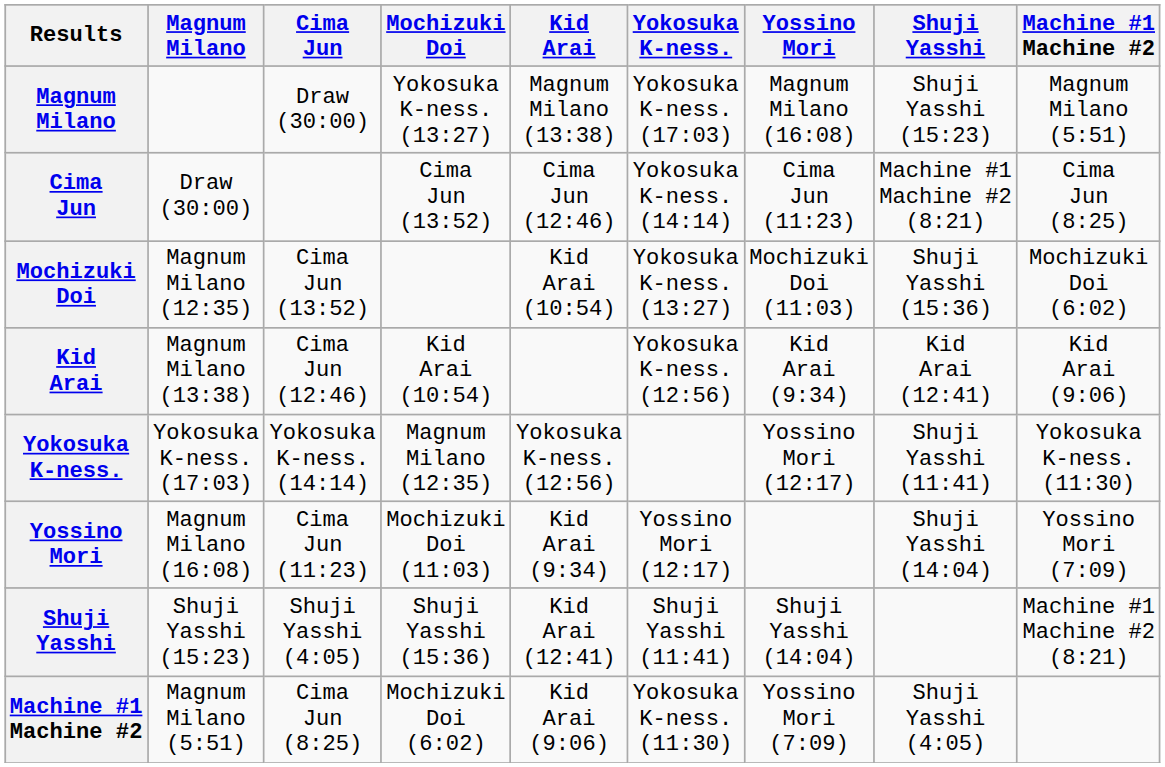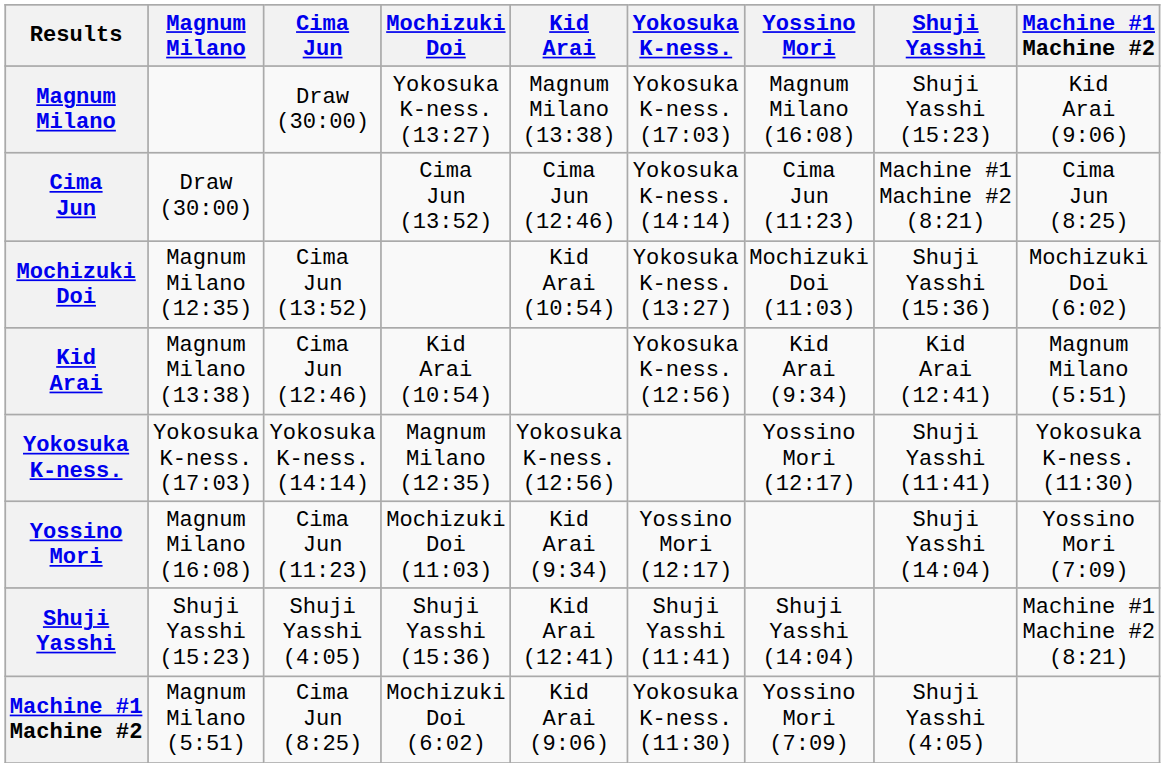(1089, 110) Magnum Milano (5:51) -> (1089, 110) Kid Arai (9:06)
(1089, 371) Kid Arai (9:06) -> (1089, 371) Magnum Milano (5:51)
